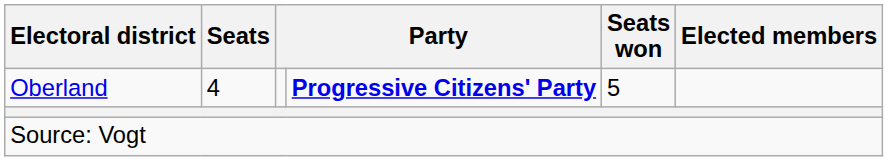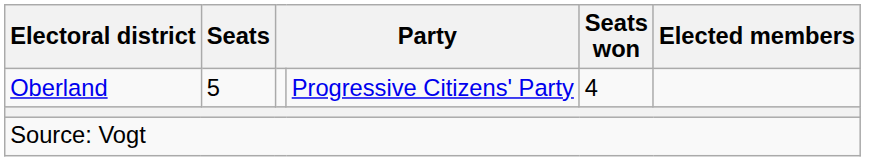(213, 87) 4 -> (213, 87) 5
(444, 87) bold -> (433, 87) normal
(614, 87) 5 -> (591, 87) 4
